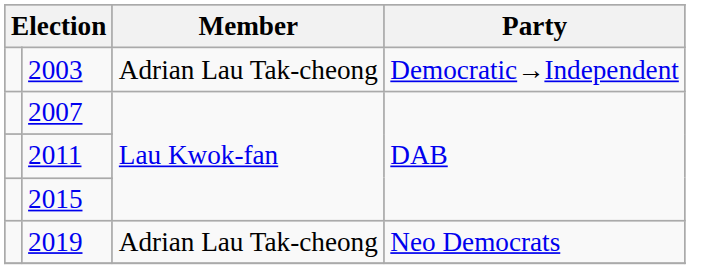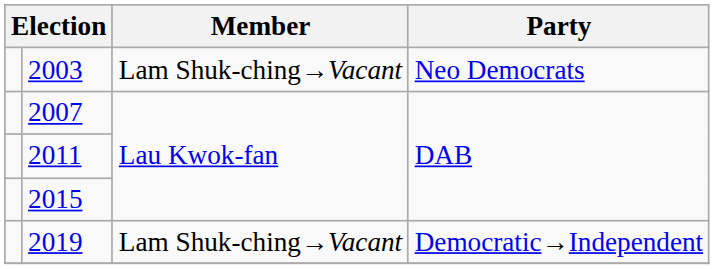(248, 69) Adrian Lau Tak-cheong -> (261, 69) Lam Shuk-ching→Vacant
(535, 69) Democratic→Independent -> (500, 69) Neo Democrats
(248, 241) Adrian Lau Tak-cheong -> (261, 241) Lam Shuk-ching→Vacant
(475, 241) Neo Democrats -> (559, 241) Democratic→Independent
